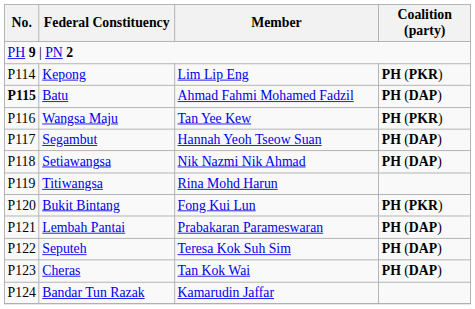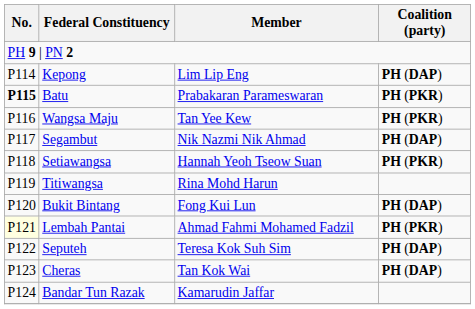(412, 74) PH (PKR) -> (412, 74) PH (DAP)
(266, 96) Ahmad Fahmi Mohamed Fadzil -> (250, 96) Prabakaran Parameswaran
(412, 96) PH (DAP) -> (412, 96) PH (PKR)
(250, 140) Hannah Yeoh Tseow Suan -> (242, 140) Nik Nazmi Nik Ahmad
(242, 161) Nik Nazmi Nik Ahmad -> (250, 161) Hannah Yeoh Tseow Suan
(412, 161) PH (DAP) -> (412, 161) PH (PKR)
(412, 205) PH (PKR) -> (412, 205) PH (DAP)
(22, 227) no background -> (22, 227) lightyellow background
(250, 227) Prabakaran Parameswaran -> (266, 227) Ahmad Fahmi Mohamed Fadzil
(412, 227) PH (DAP) -> (412, 227) PH (PKR)
